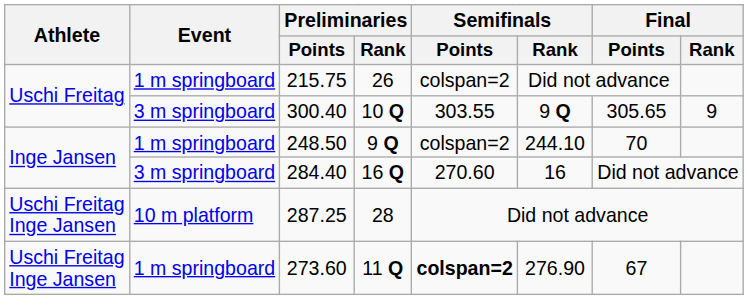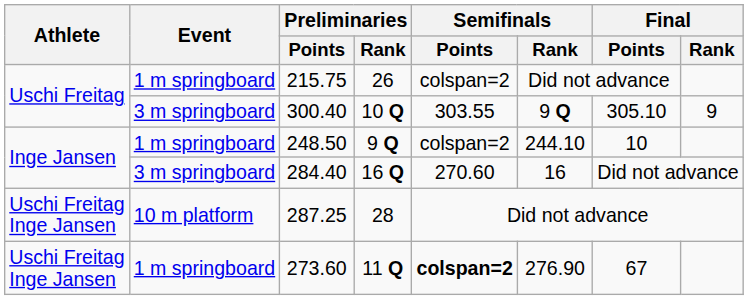(636, 112) 305.65 -> (636, 112) 305.10
(636, 143) 70 -> (636, 143) 10
